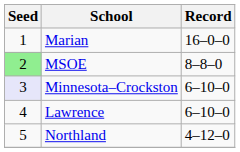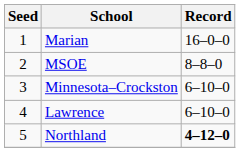(23, 64) lightgreen background -> (23, 64) no background
(23, 87) lavender background -> (23, 87) no background
(207, 135) normal -> (207, 135) bold
